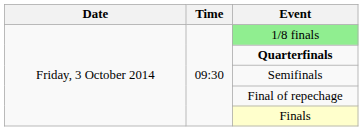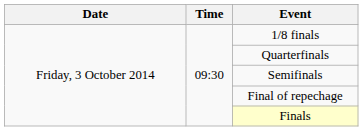(295, 34) lightgreen background -> (295, 34) no background
(295, 55) bold -> (295, 55) normal
